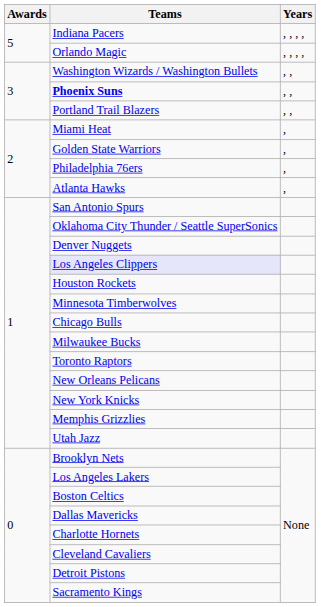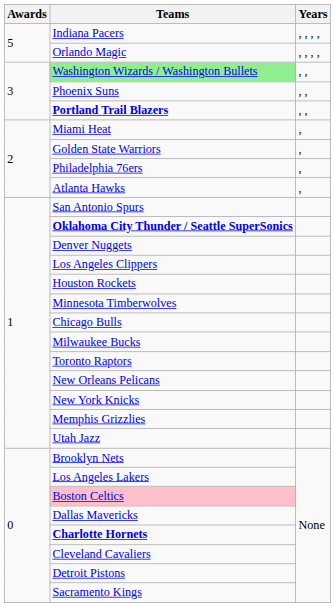(155, 71) no background -> (155, 71) lightgreen background
(87, 91) bold -> (86, 91) normal
(106, 110) normal -> (110, 110) bold
(165, 226) normal -> (173, 226) bold
(105, 264) lavender background -> (105, 264) no background
(88, 496) no background -> (88, 496) pink background
(96, 534) normal -> (100, 534) bold
